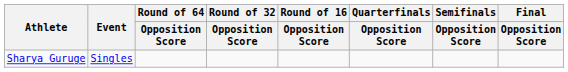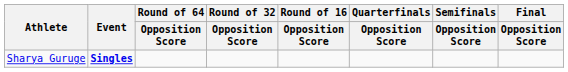(112, 58) normal -> (112, 58) bold
